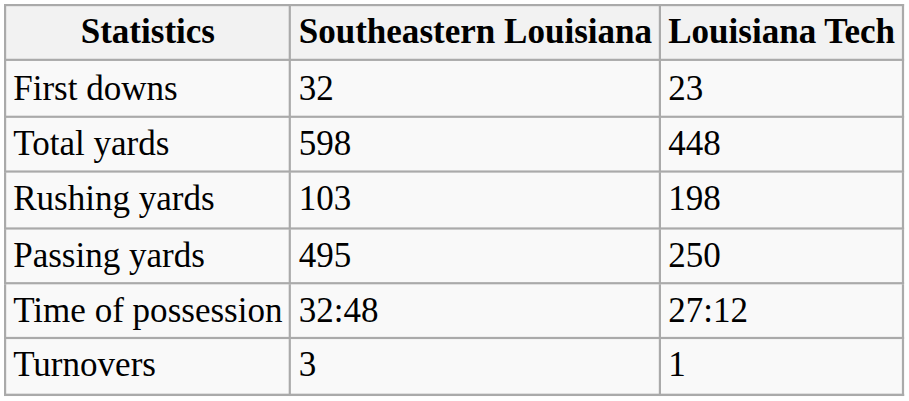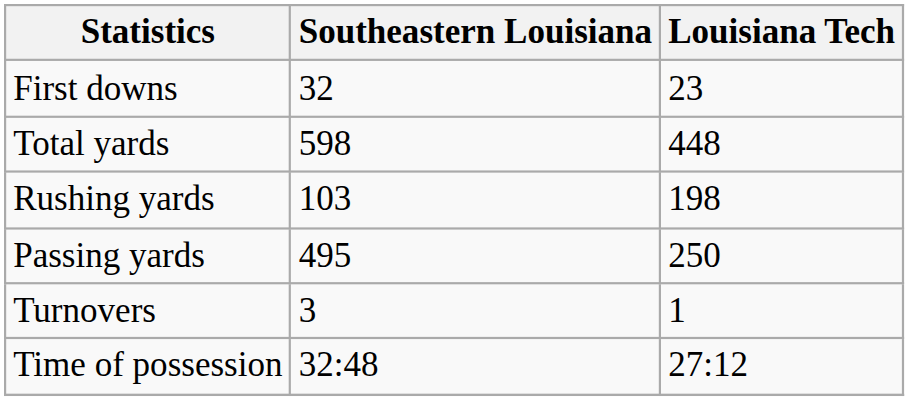rows swapped: (85, 365) <-> (148, 310)
